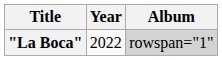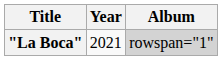(106, 42) 2022 -> (106, 42) 2021
